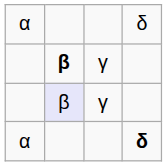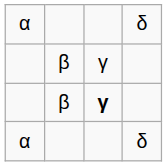(64, 63) bold -> (64, 63) normal
(64, 102) lavender background -> (64, 102) no background
(103, 102) normal -> (103, 102) bold
(142, 141) bold -> (142, 141) normal
